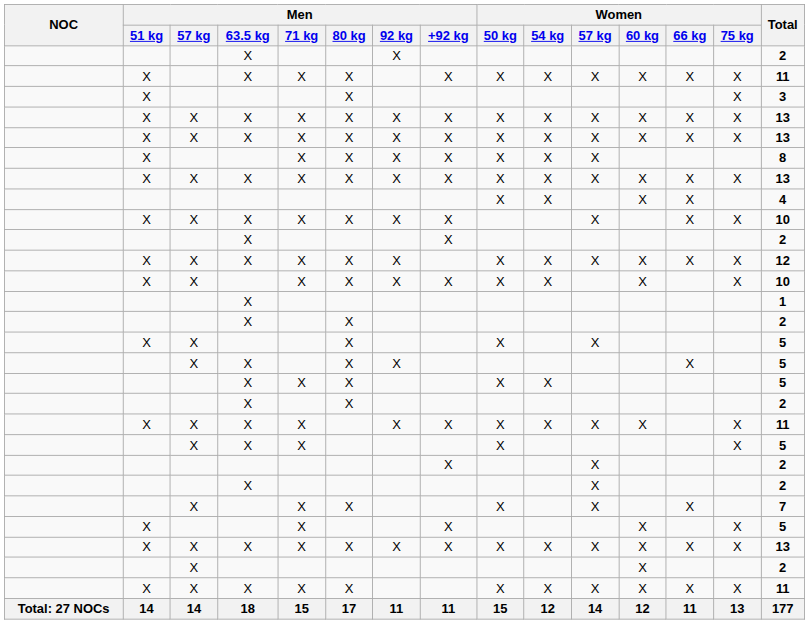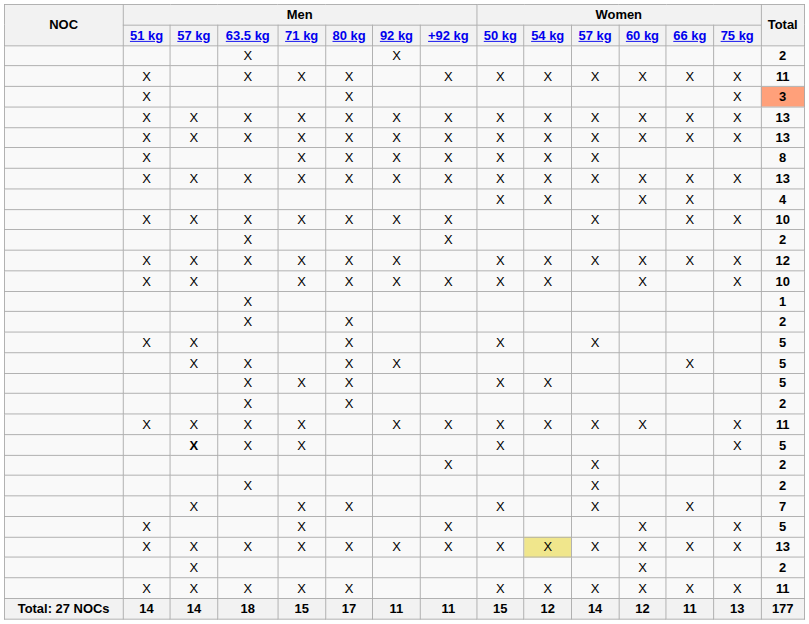(783, 97) no background -> (783, 97) lightsalmon background
(194, 445) normal -> (194, 445) bold
(548, 547) no background -> (548, 547) khaki background
